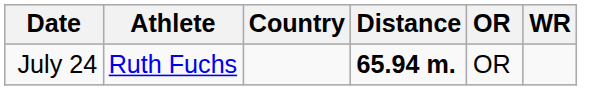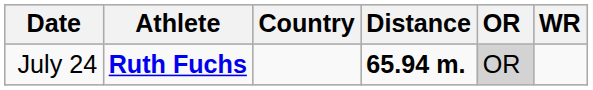(173, 64) normal -> (178, 64) bold
(492, 64) no background -> (501, 64) lightgrey background
